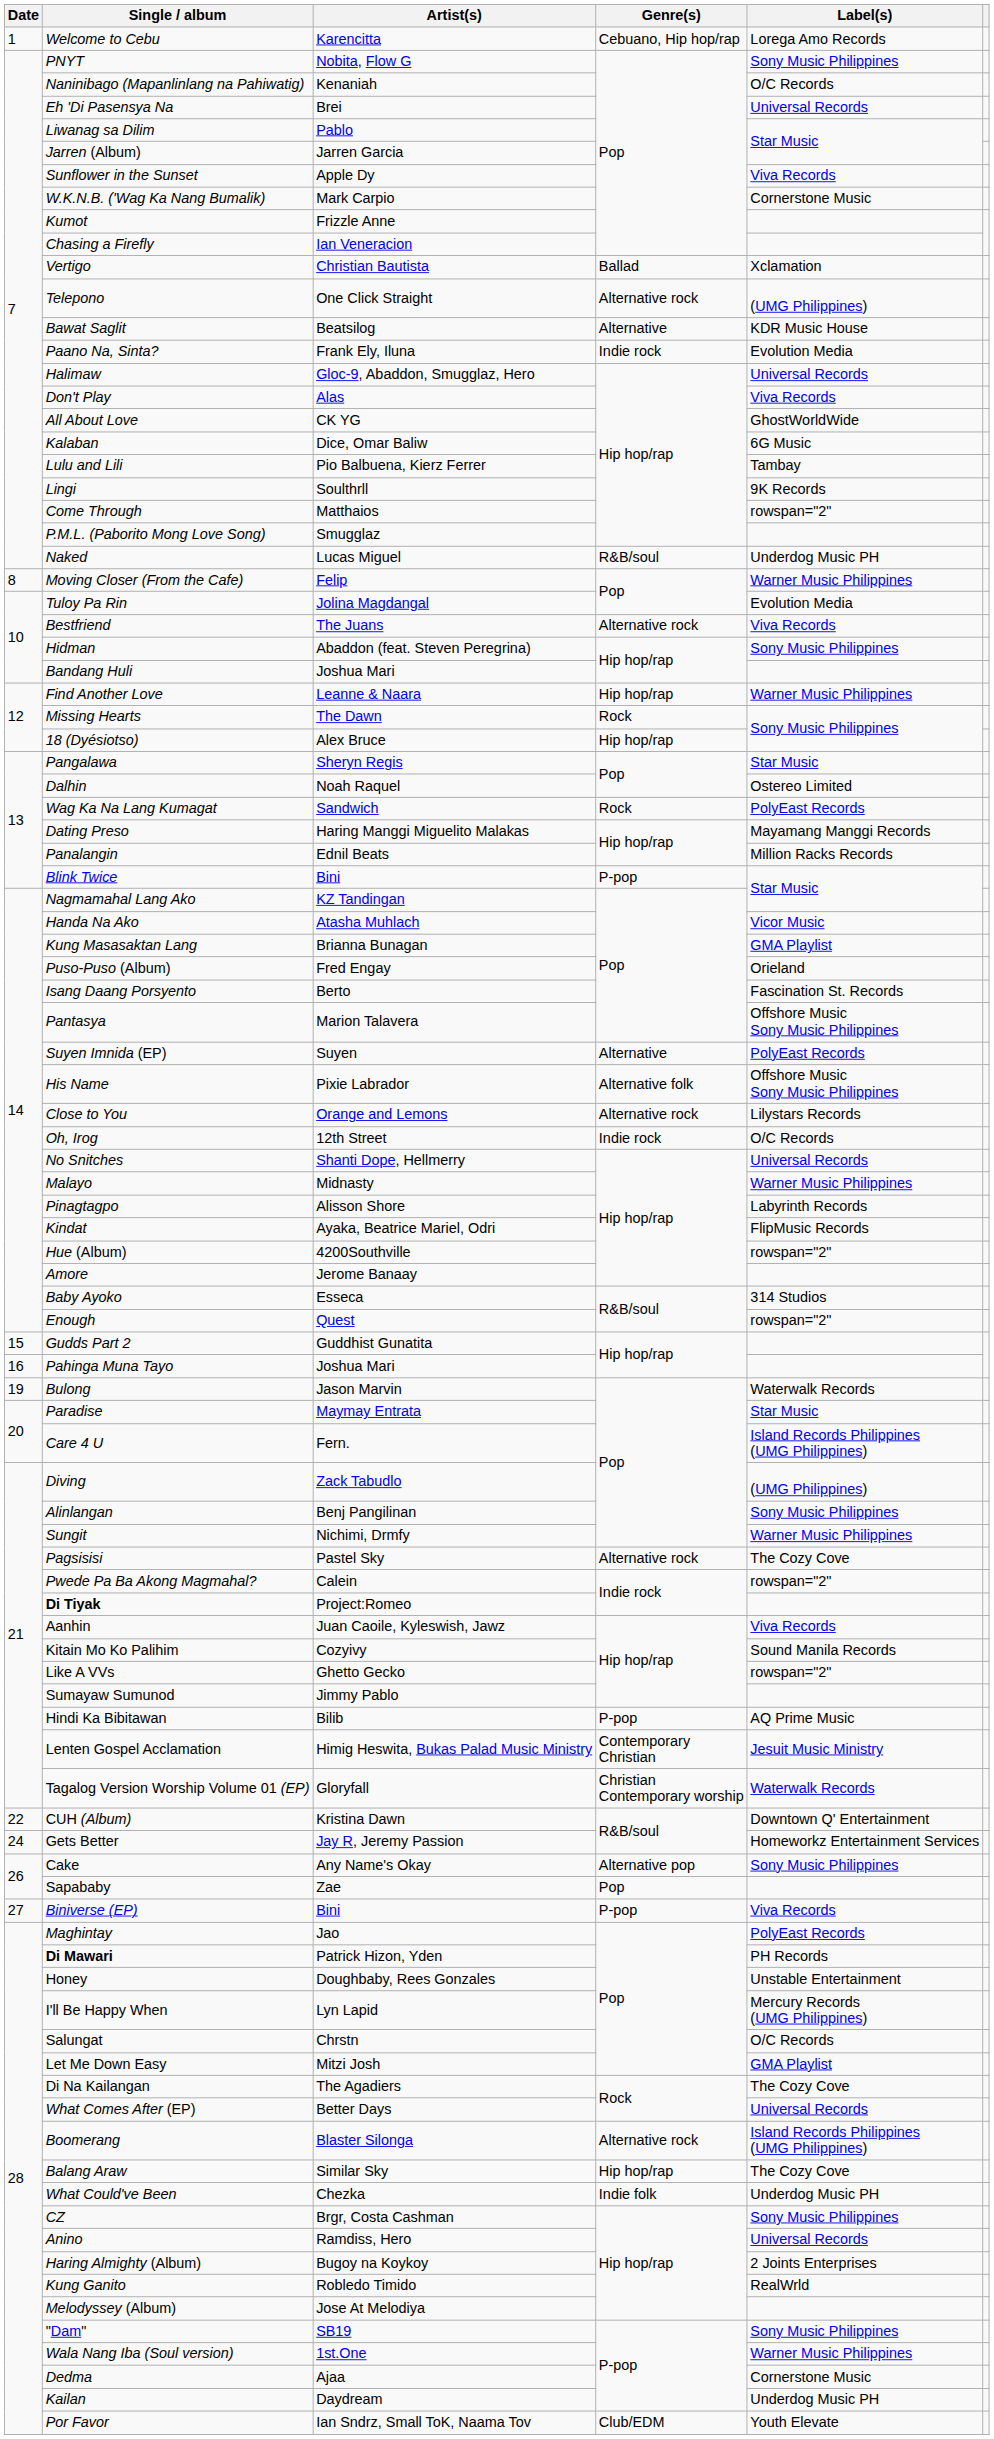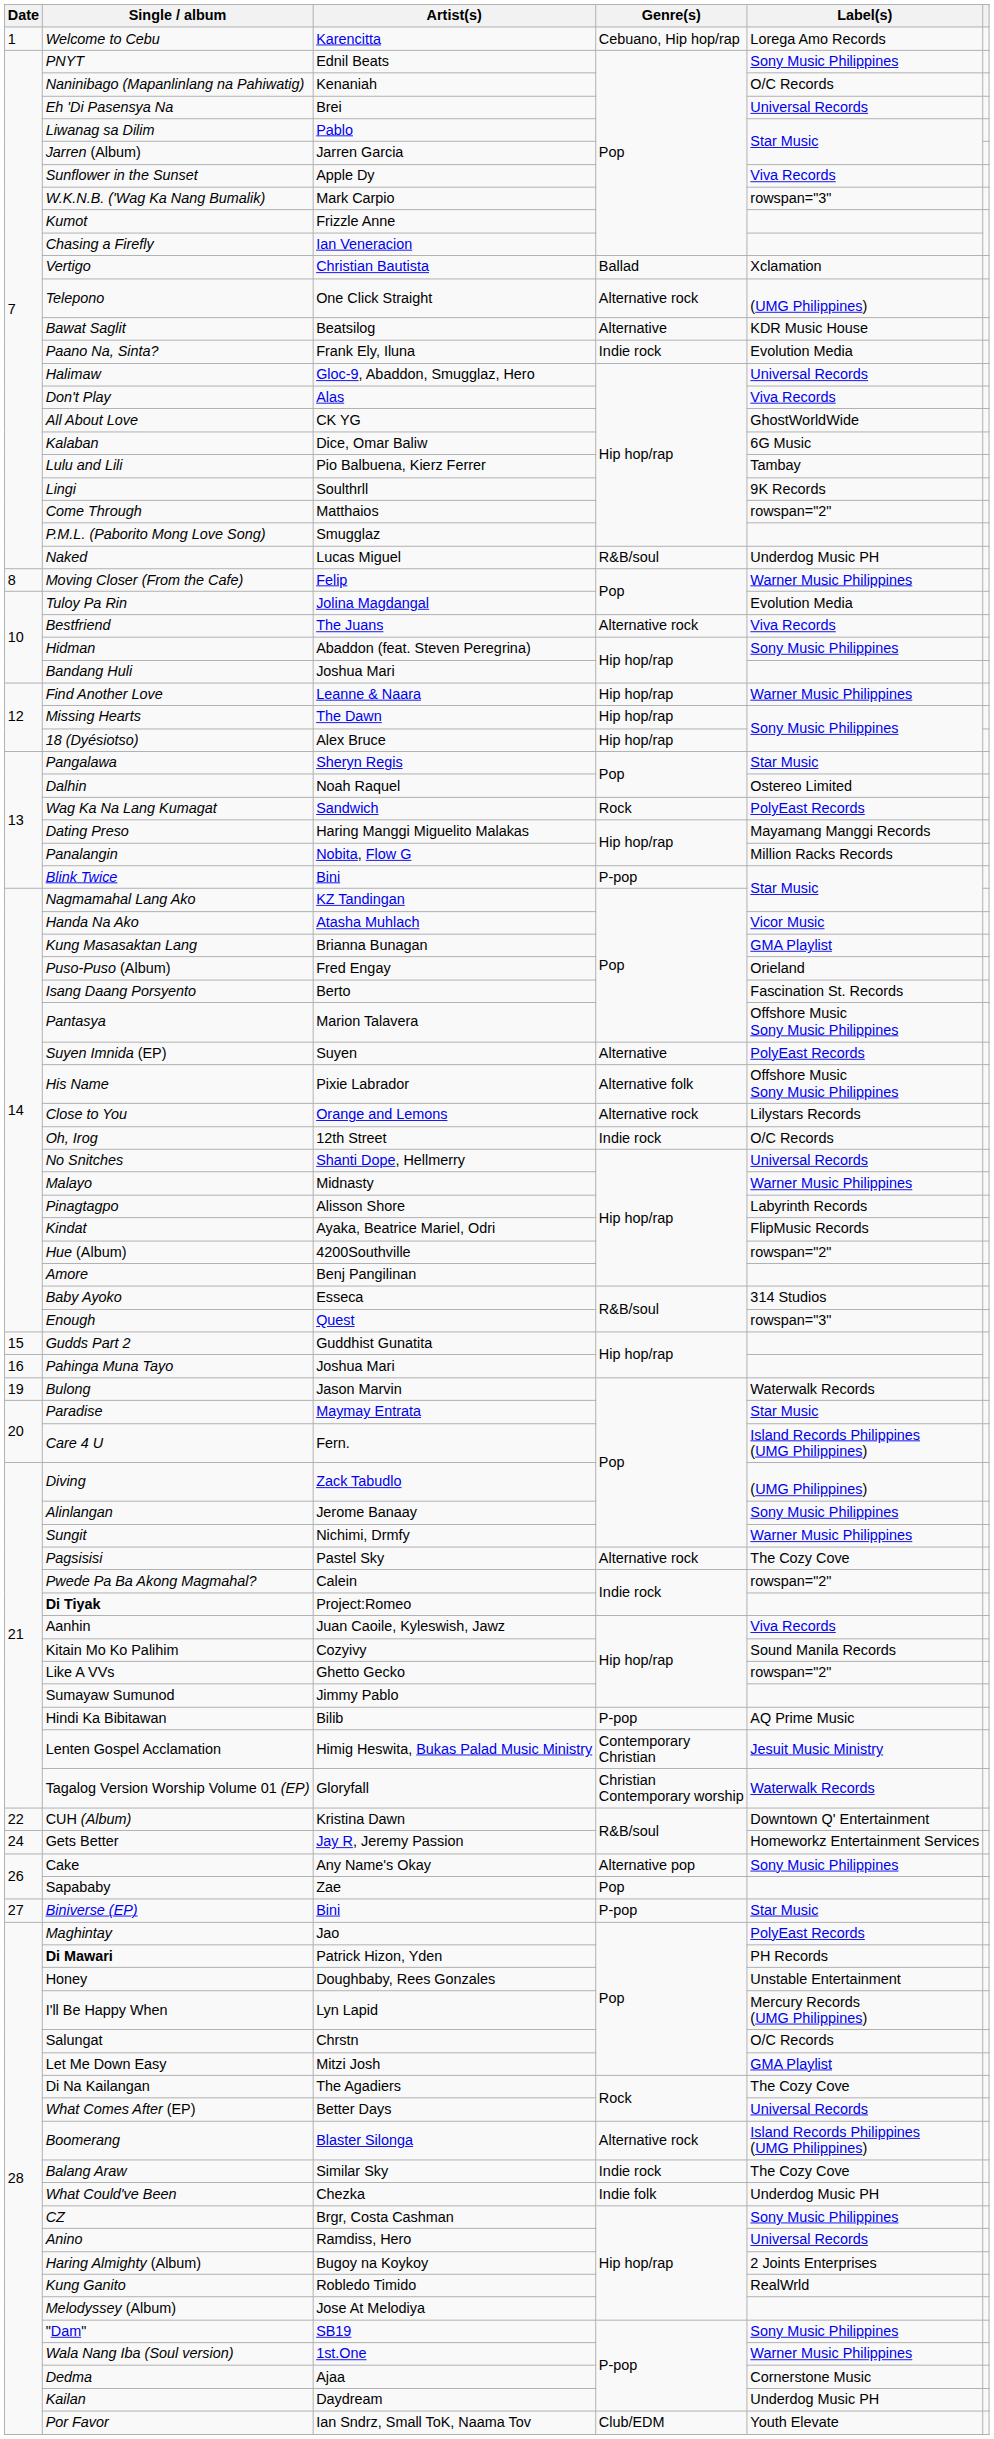(364, 61) Nobita, Flow G -> (353, 61) Ednil Beats
(811, 198) Cornerstone Music -> (791, 198) rowspan="3"
(615, 717) Rock -> (636, 717) Hip hop/rap
(353, 854) Ednil Beats -> (364, 854) Nobita, Flow G
(367, 1274) Jerome Banaay -> (366, 1274) Benj Pangilinan
(791, 1320) rowspan="2" -> (791, 1320) rowspan="3"
(366, 1512) Benj Pangilinan -> (367, 1512) Jerome Banaay
(793, 1910) Viva Records -> (784, 1910) Star Music
(636, 2171) Hip hop/rap -> (630, 2171) Indie rock
